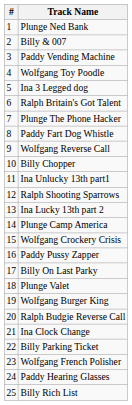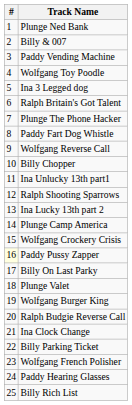(11, 255) no background -> (11, 255) lightyellow background
